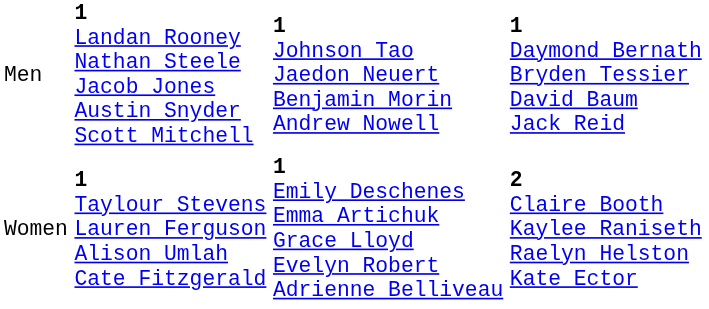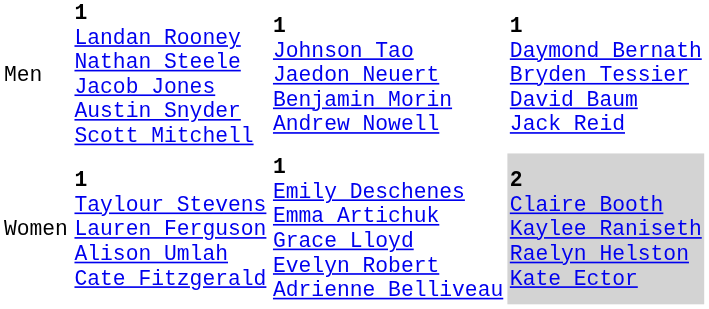(606, 229) no background -> (606, 229) lightgrey background
